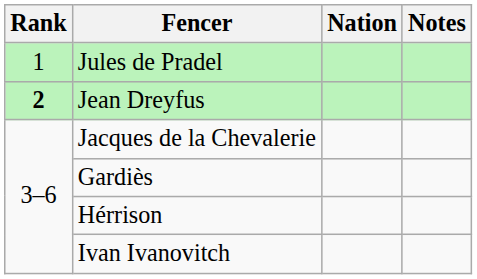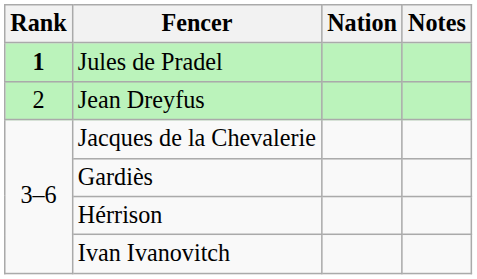(39, 61) normal -> (39, 61) bold
(39, 100) bold -> (39, 100) normal
